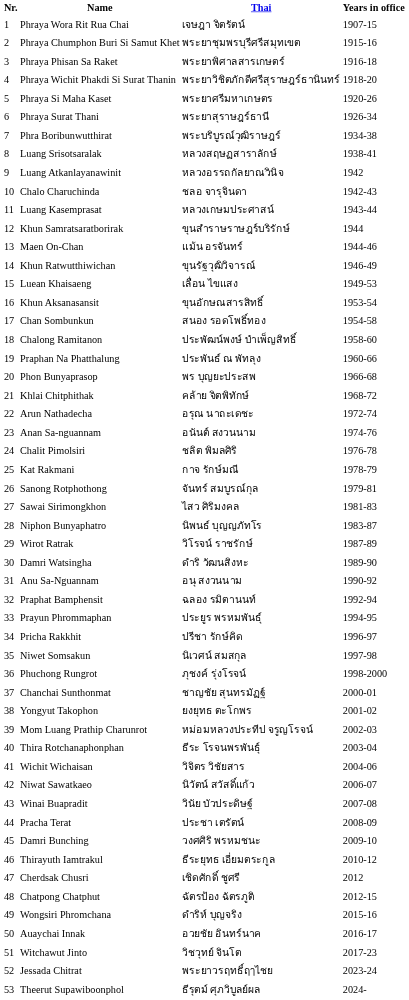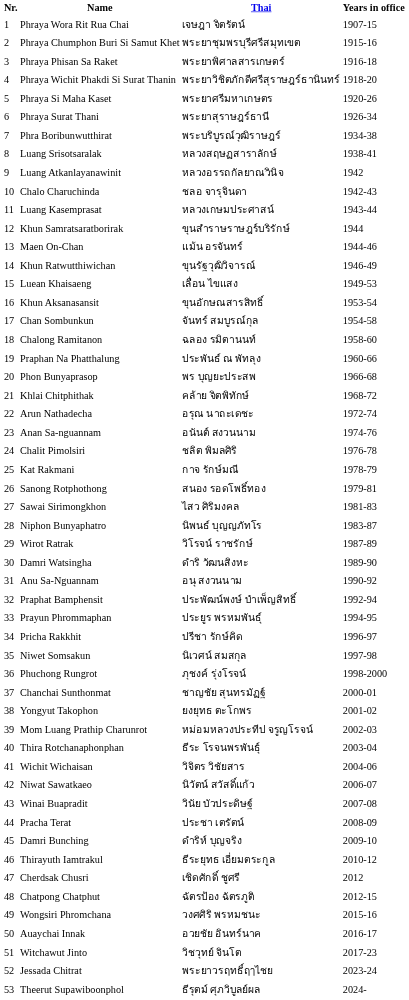(224, 321) สนอง รอดโพธิ์ทอง -> (220, 321) จันทร์ สมบูรณ์กุล
(239, 340) ประพัฒน์พงษ์ บำเพ็ญสิทธิ์ -> (219, 340) ฉลอง รมิตานนท์
(220, 488) จันทร์ สมบูรณ์กุล -> (224, 488) สนอง รอดโพธิ์ทอง
(219, 599) ฉลอง รมิตานนท์ -> (239, 599) ประพัฒน์พงษ์ บำเพ็ญสิทธิ์
(222, 841) วงศศิริ พรหมชนะ -> (212, 841) ดำริห์ บุญจริง
(212, 915) ดำริห์ บุญจริง -> (222, 915) วงศศิริ พรหมชนะ
